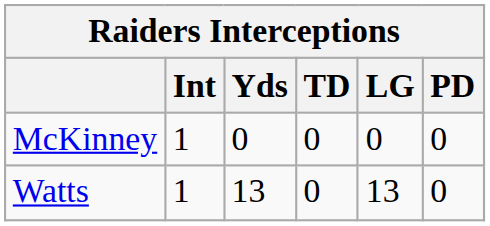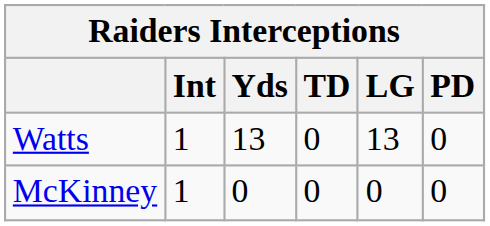rows swapped: (51, 191) <-> (85, 138)
